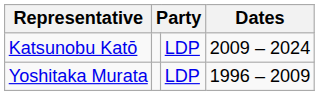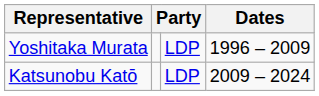rows swapped: (78, 76) <-> (73, 47)
